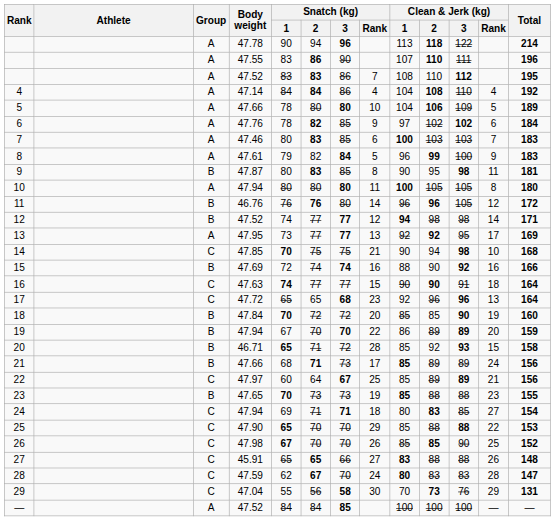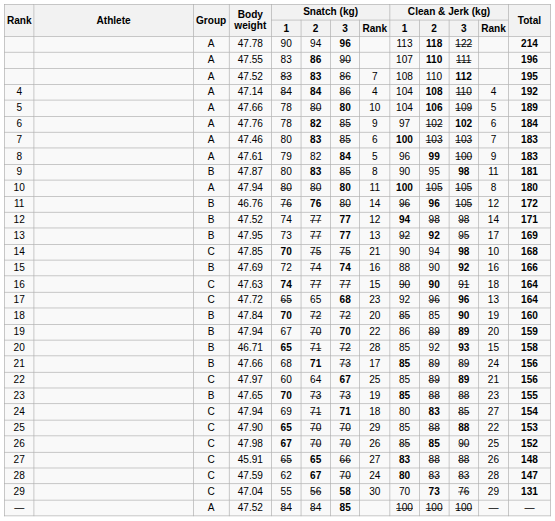(211, 236) A -> (211, 236) B
